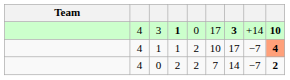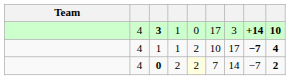(159, 30) normal -> (159, 30) bold
(177, 30) bold -> (177, 30) normal
(234, 30) bold -> (234, 30) normal
(255, 30) normal -> (255, 30) bold
(255, 48) normal -> (255, 48) bold
(275, 48) lightsalmon background -> (275, 48) no background
(159, 65) normal -> (159, 65) bold
(196, 65) no background -> (196, 65) lightyellow background
